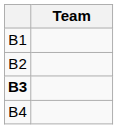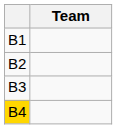(18, 88) bold -> (17, 88) normal
(18, 111) no background -> (17, 111) gold background
